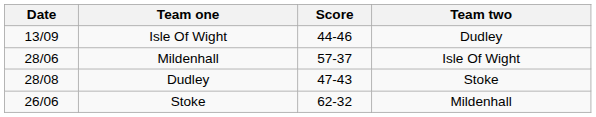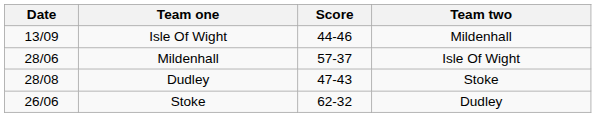(481, 36) Dudley -> (481, 36) Mildenhall
(481, 101) Mildenhall -> (481, 101) Dudley
